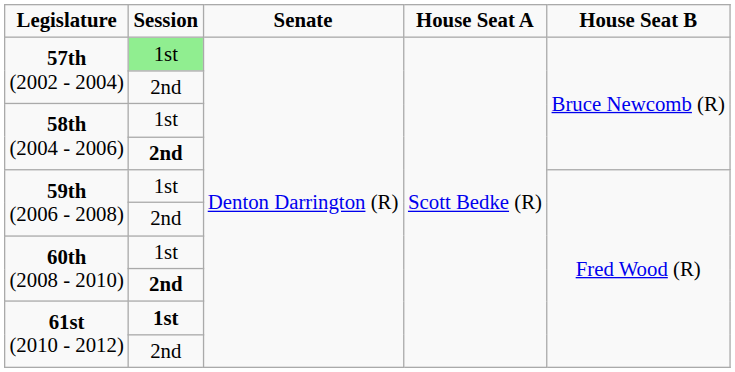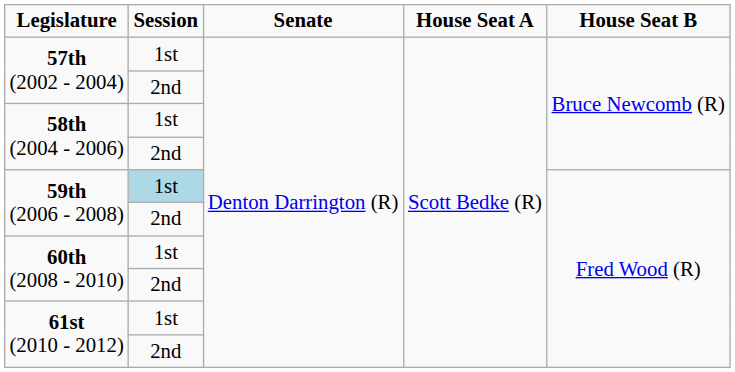(166, 53) lightgreen background -> (166, 53) no background
(166, 152) bold -> (166, 152) normal
(166, 185) no background -> (166, 185) lightblue background
(166, 284) bold -> (166, 284) normal
(166, 317) bold -> (166, 317) normal
